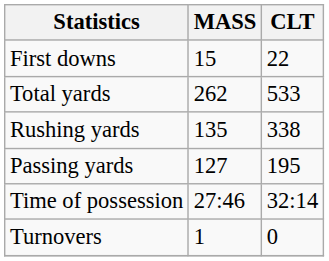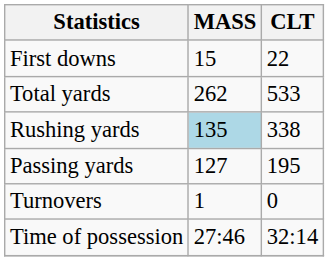(211, 129) no background -> (211, 129) lightblue background
rows swapped: (56, 237) <-> (97, 201)
